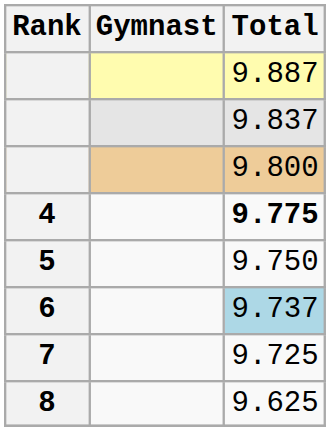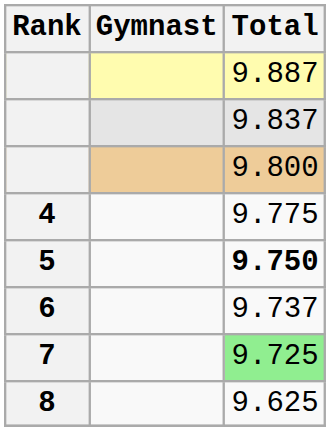(275, 216) bold -> (275, 216) normal
(275, 263) normal -> (275, 263) bold
(275, 310) lightblue background -> (275, 310) no background
(275, 357) no background -> (275, 357) lightgreen background
